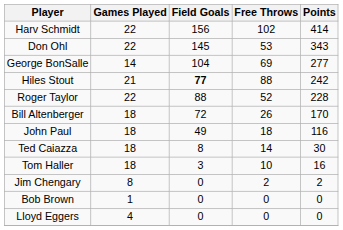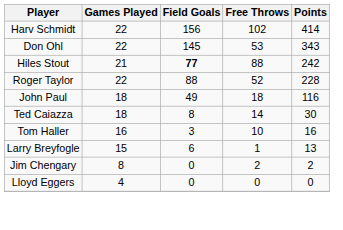- row: (48, 64)
- row: (48, 115)
(130, 166) 18 -> (121, 132) 16
+ row: (43, 149)
- row: (48, 200)
